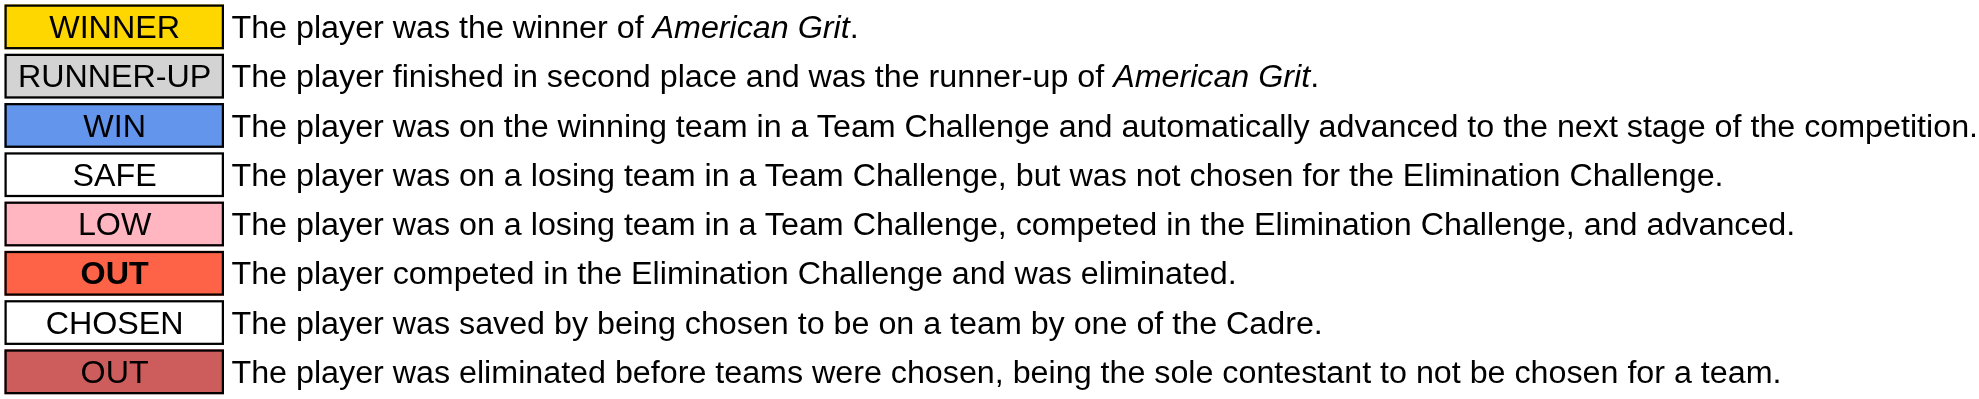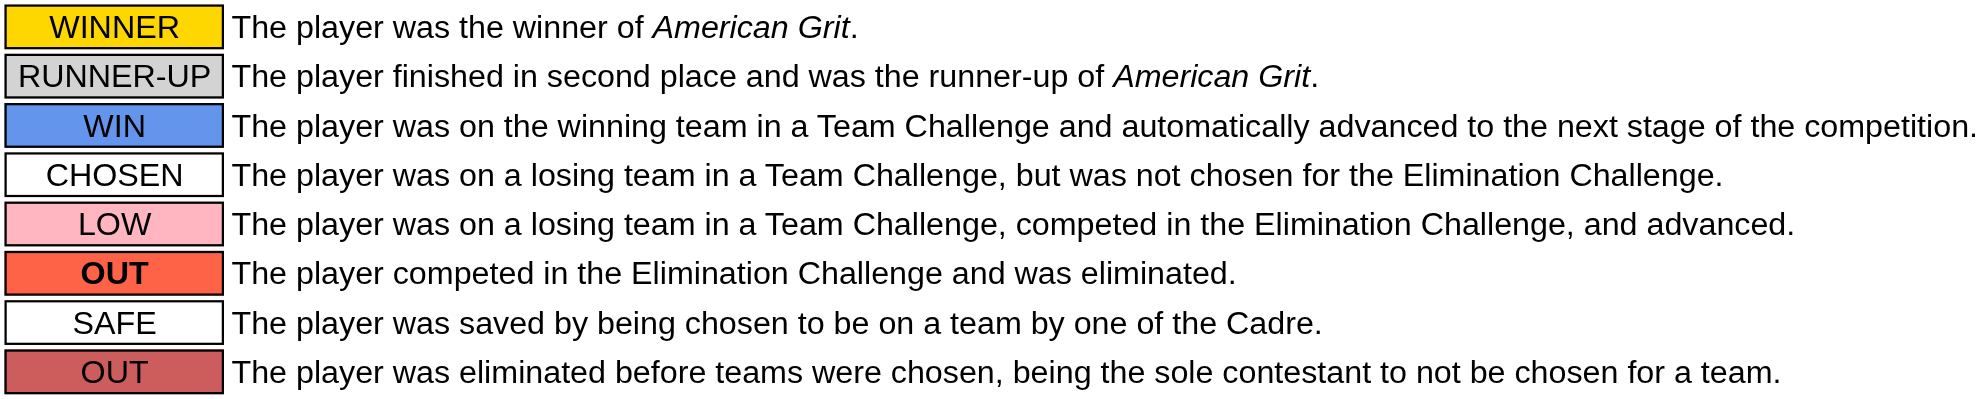(115, 175) SAFE -> (115, 175) CHOSEN
(115, 323) CHOSEN -> (115, 323) SAFE
